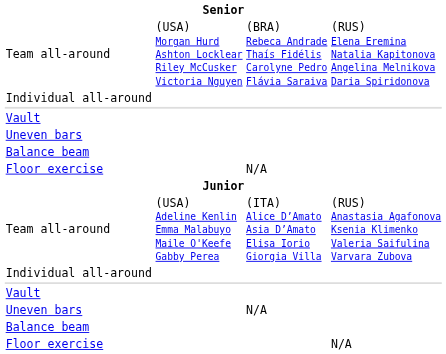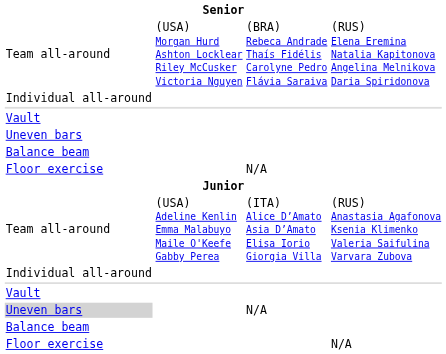(44, 310) no background -> (44, 310) lightgrey background
